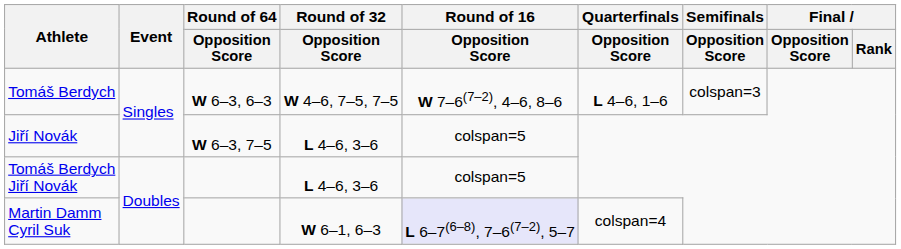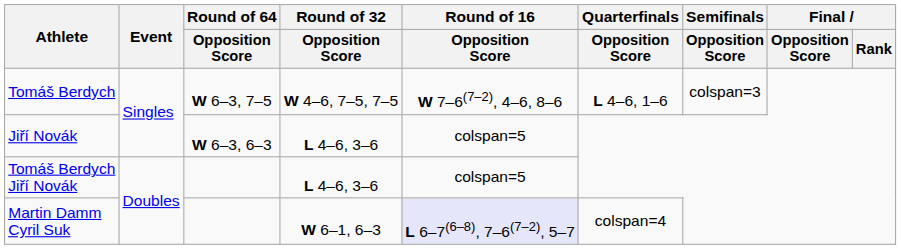(232, 100) W 6–3, 6–3 -> (232, 100) W 6–3, 7–5
(232, 144) W 6–3, 7–5 -> (232, 144) W 6–3, 6–3
